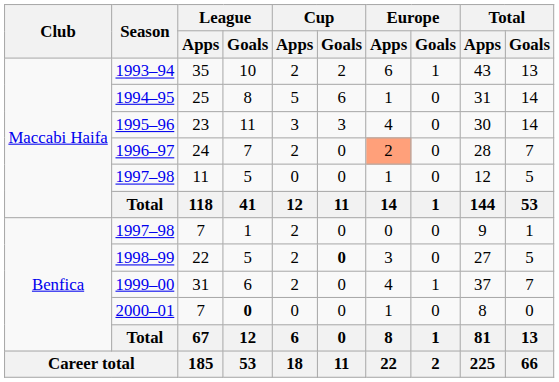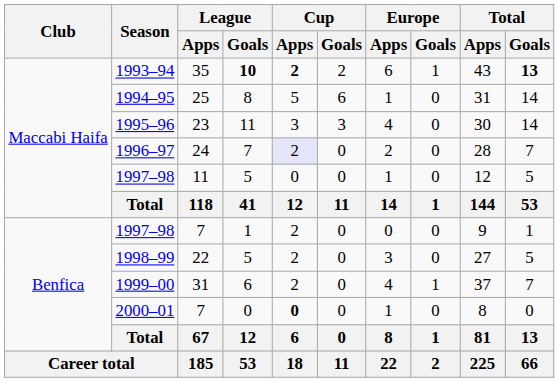(248, 71) normal -> (248, 71) bold
(295, 71) normal -> (295, 71) bold
(529, 71) normal -> (529, 71) bold
(295, 151) no background -> (295, 151) lavender background
(389, 151) lightsalmon background -> (389, 151) no background
(342, 257) bold -> (342, 257) normal
(248, 310) bold -> (248, 310) normal
(295, 310) normal -> (295, 310) bold
